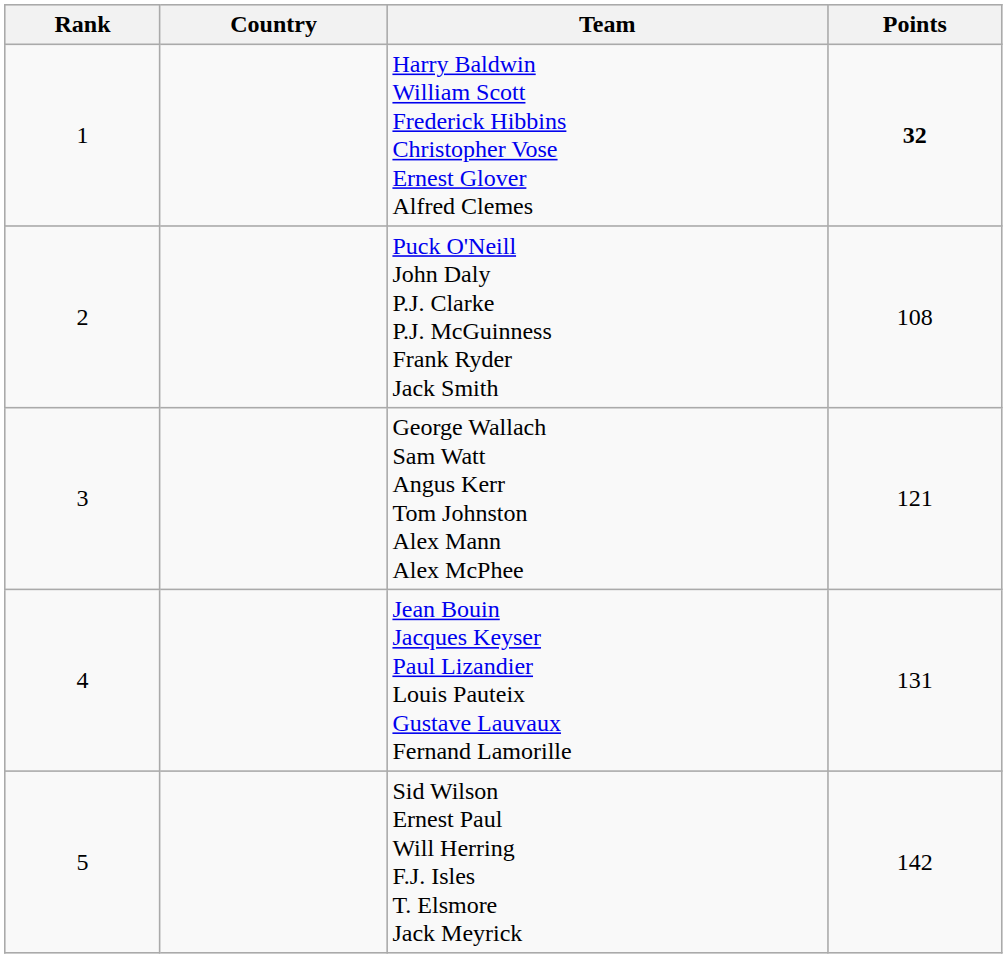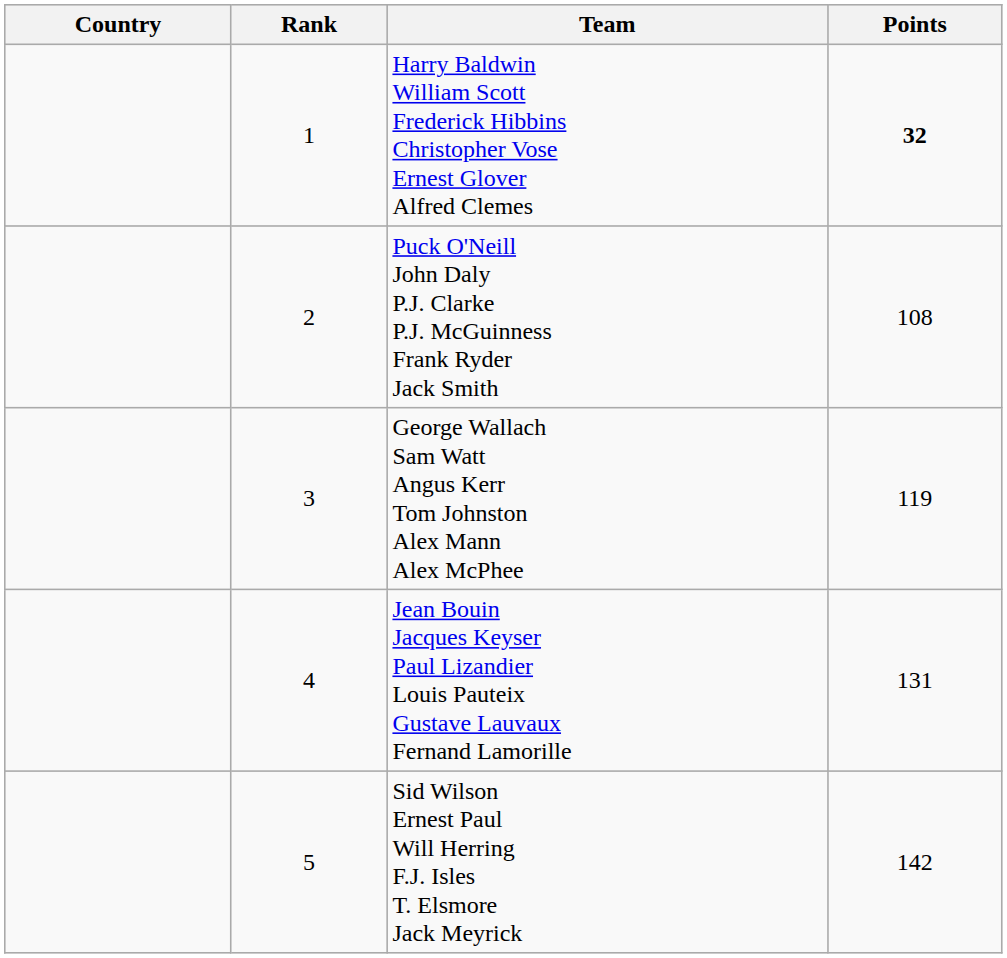columns swapped: (83, 24) <-> (274, 24)
(915, 498) 121 -> (915, 498) 119
